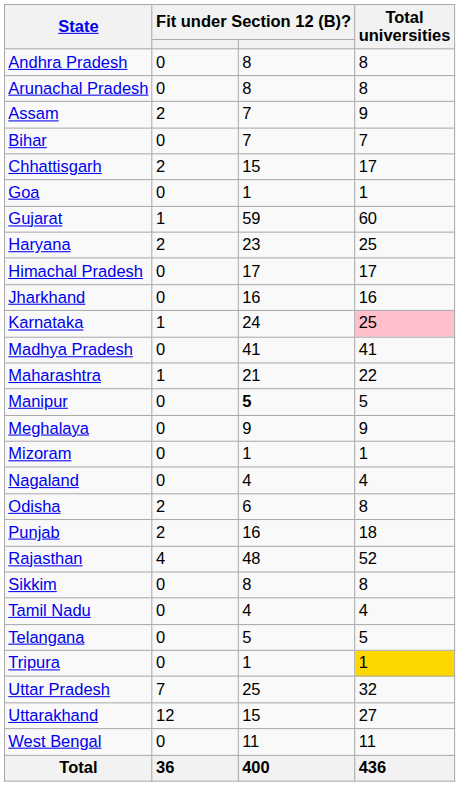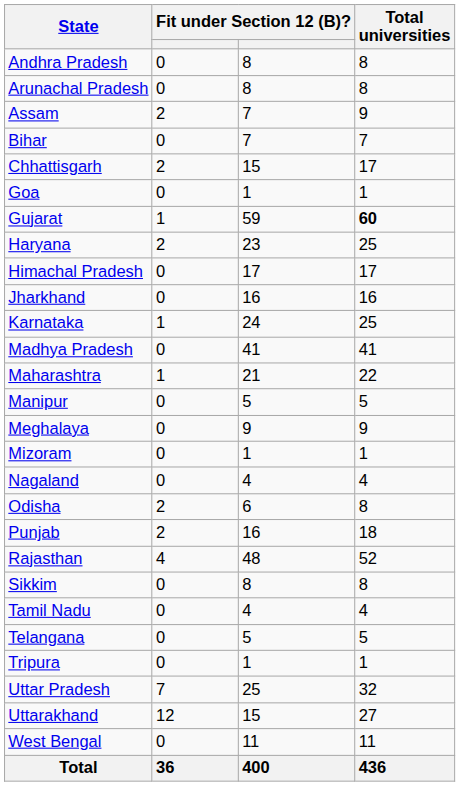(368, 219) normal -> (368, 219) bold
(368, 323) pink background -> (368, 323) no background
(247, 402) bold -> (247, 402) normal
(363, 663) gold background -> (363, 663) no background
